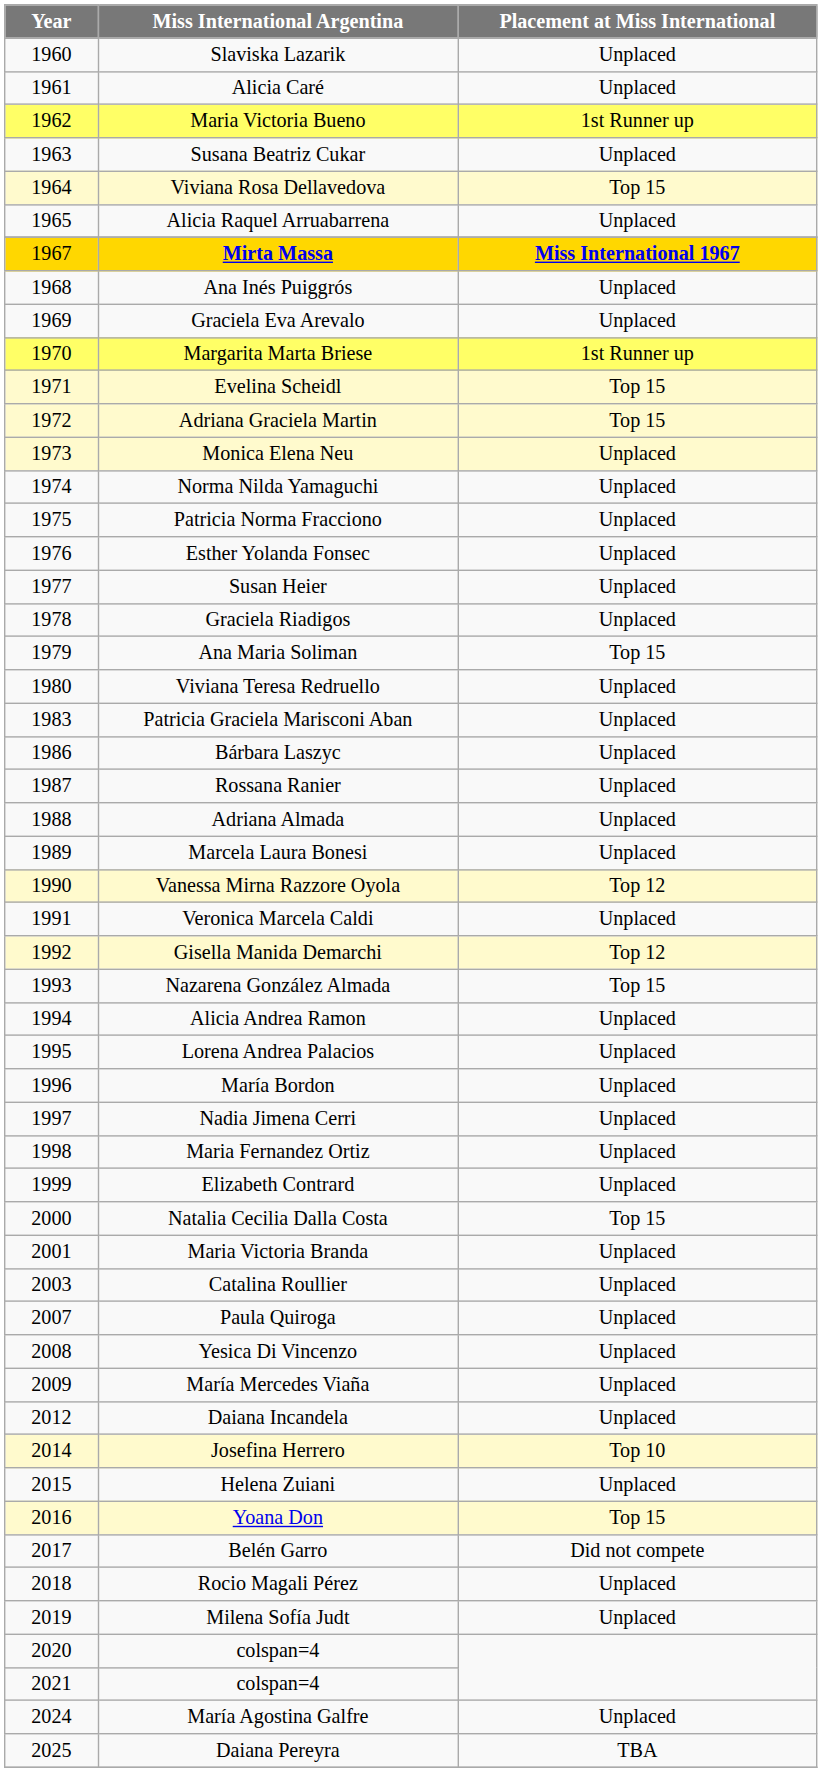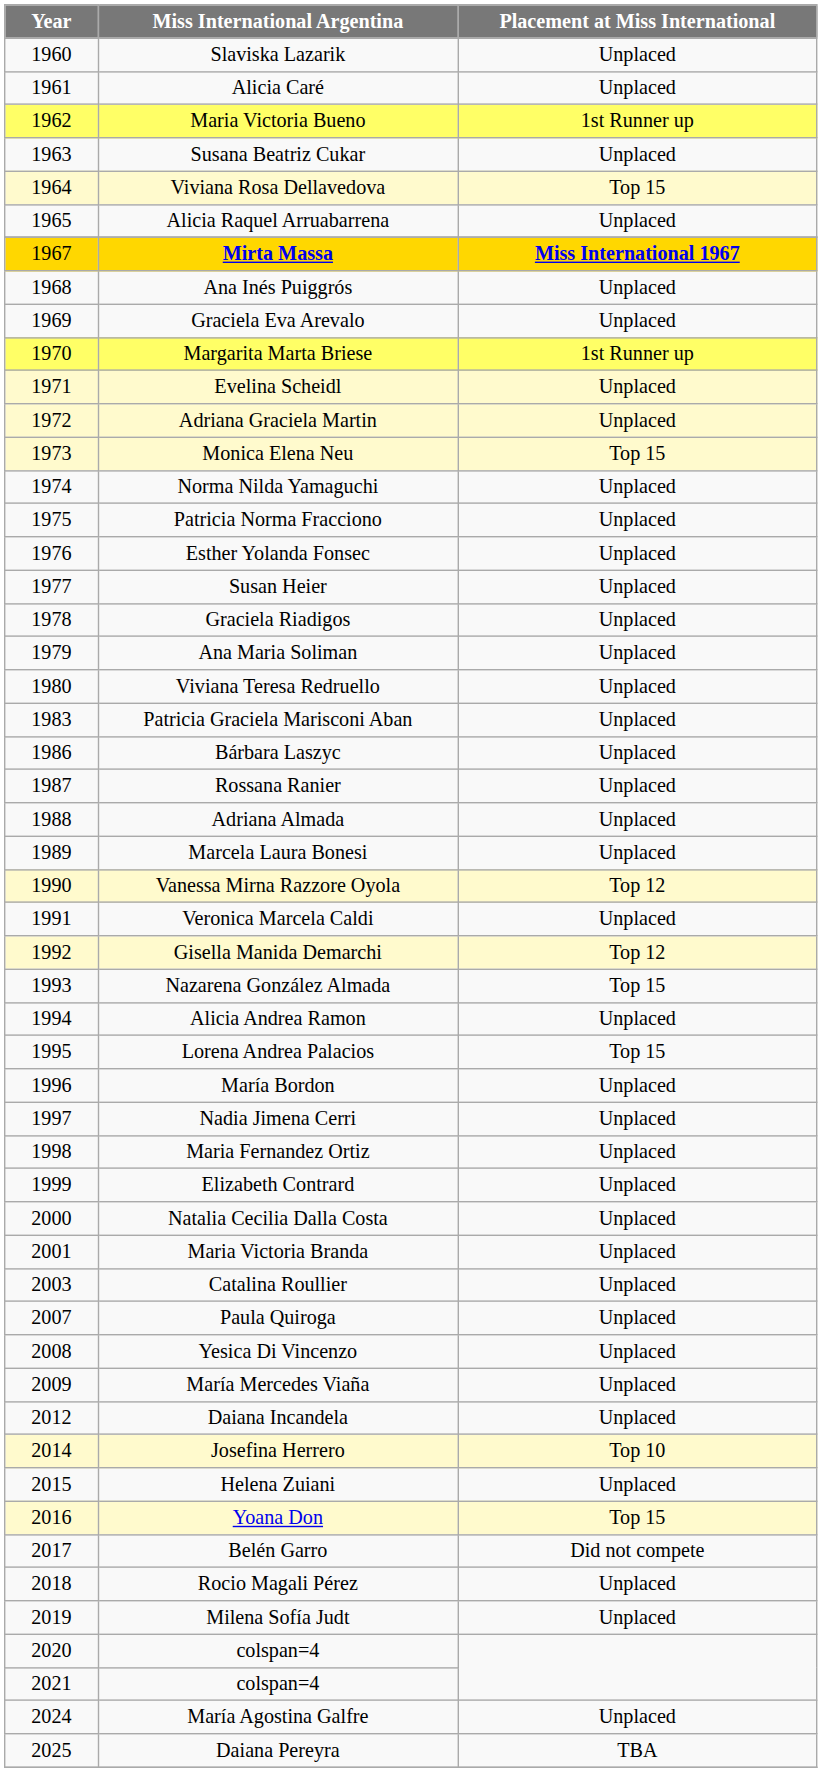(637, 387) Top 15 -> (637, 387) Unplaced
(637, 420) Top 15 -> (637, 420) Unplaced
(637, 453) Unplaced -> (637, 453) Top 15
(637, 653) Top 15 -> (637, 653) Unplaced
(637, 1052) Unplaced -> (637, 1052) Top 15
(637, 1218) Top 15 -> (637, 1218) Unplaced
